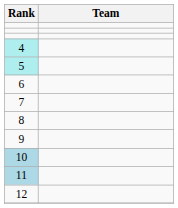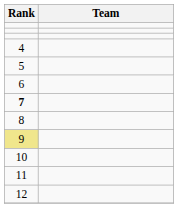(21, 47) paleturquoise background -> (21, 47) no background
(21, 66) paleturquoise background -> (21, 66) no background
(21, 102) normal -> (21, 102) bold
(21, 139) no background -> (21, 139) khaki background
(21, 157) lightblue background -> (21, 157) no background
(21, 175) lightblue background -> (21, 175) no background
